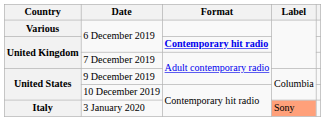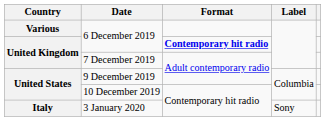(284, 108) lightsalmon background -> (284, 108) no background
